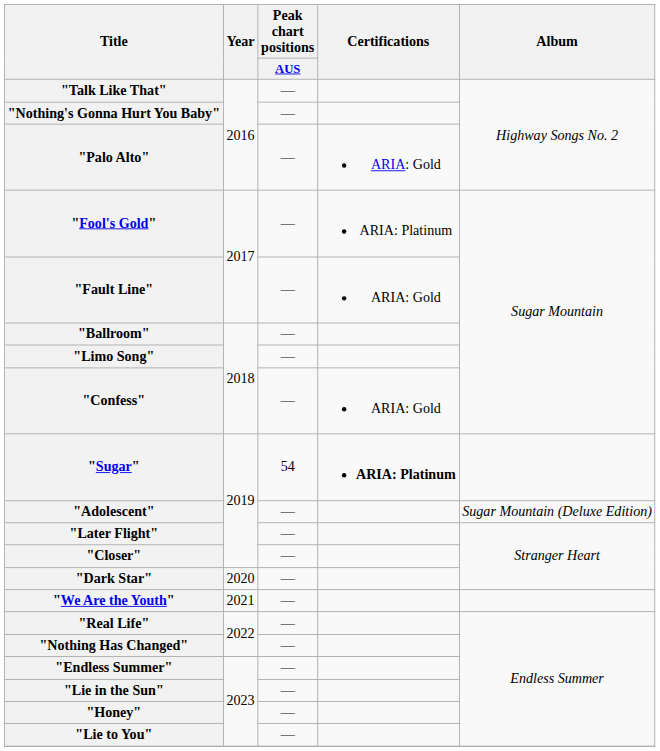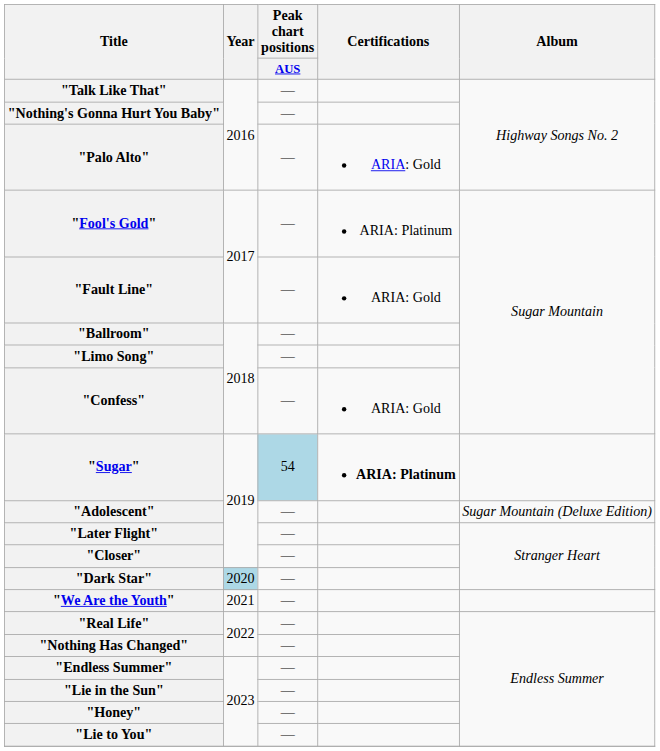(288, 467) no background -> (288, 467) lightblue background
(241, 578) no background -> (241, 578) lightblue background
